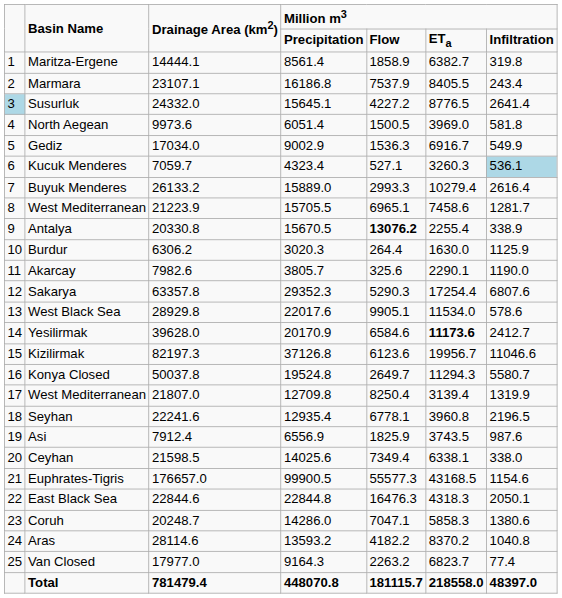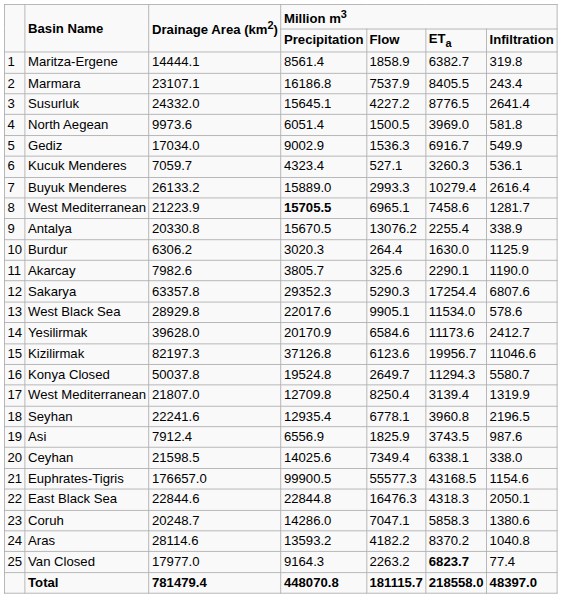(11, 104) lightblue background -> (11, 104) no background
(506, 166) lightblue background -> (506, 166) no background
(308, 208) normal -> (308, 208) bold
(393, 229) bold -> (393, 229) normal
(452, 333) bold -> (452, 333) normal
(449, 562) normal -> (449, 562) bold
